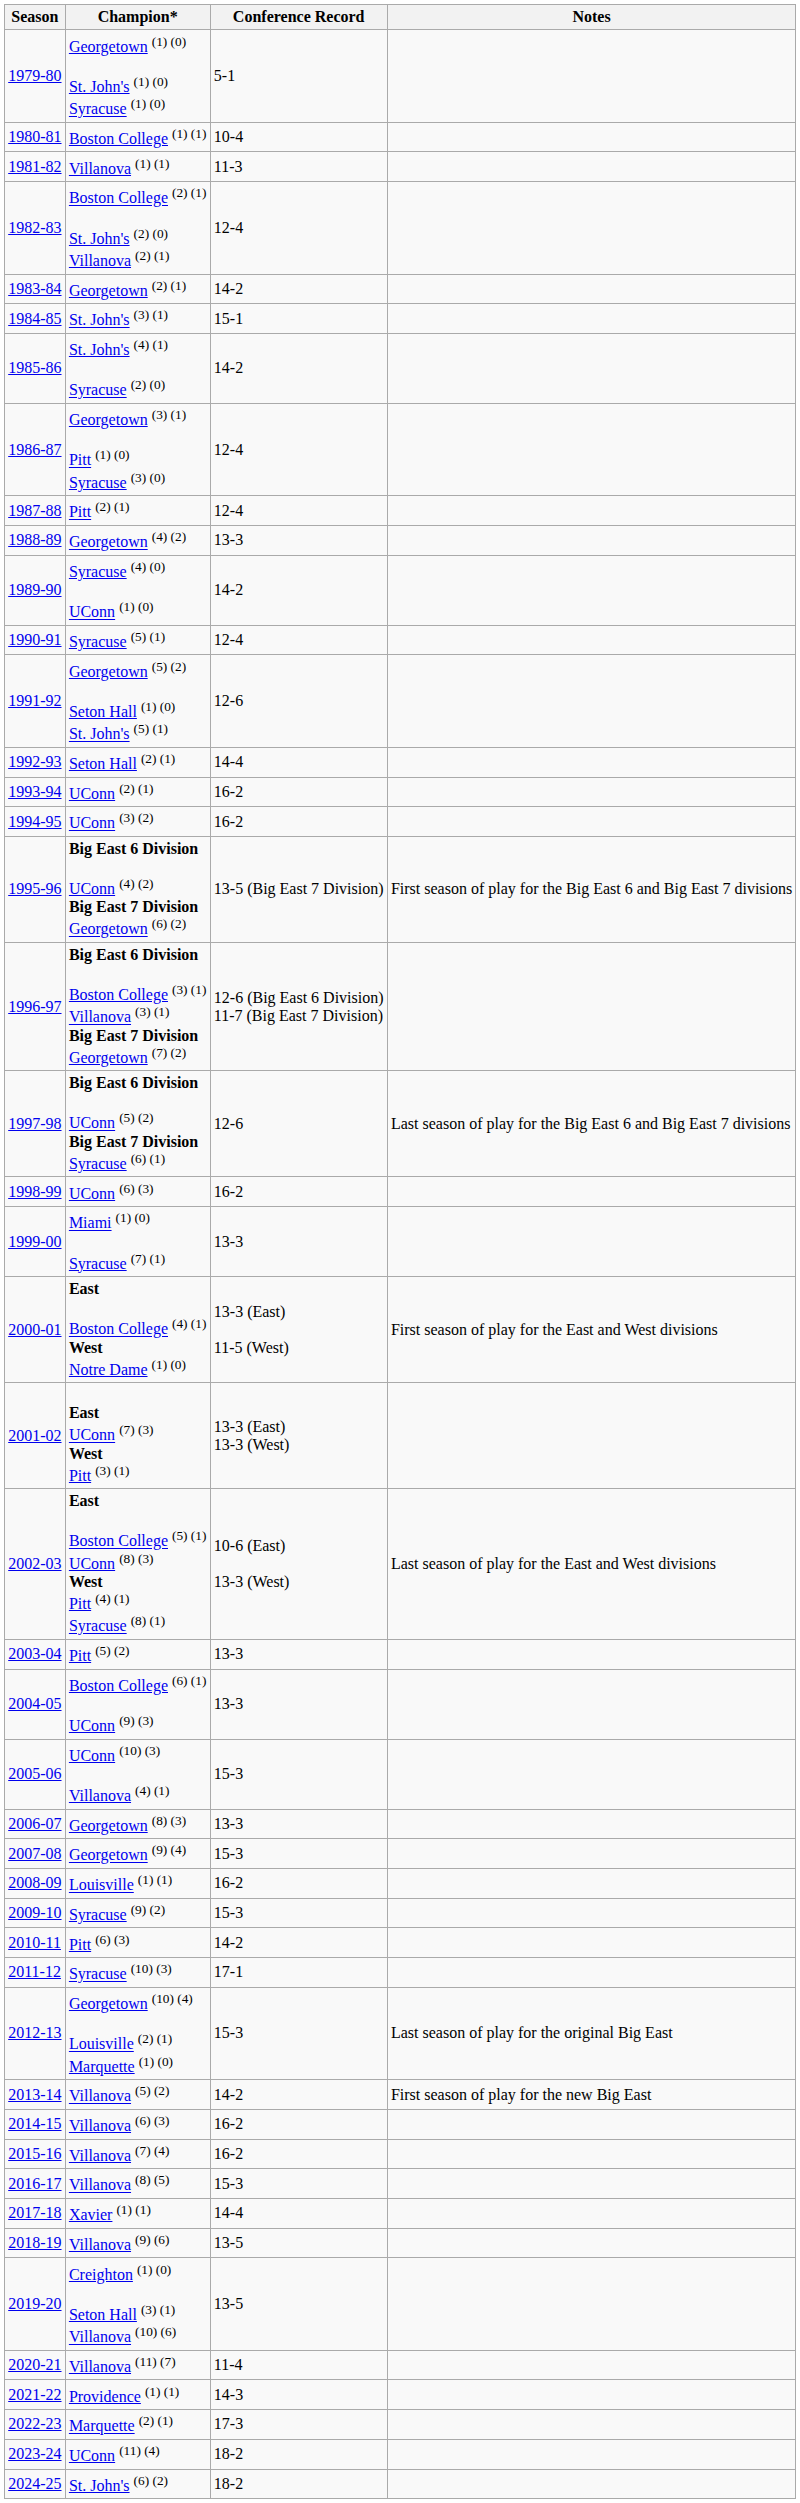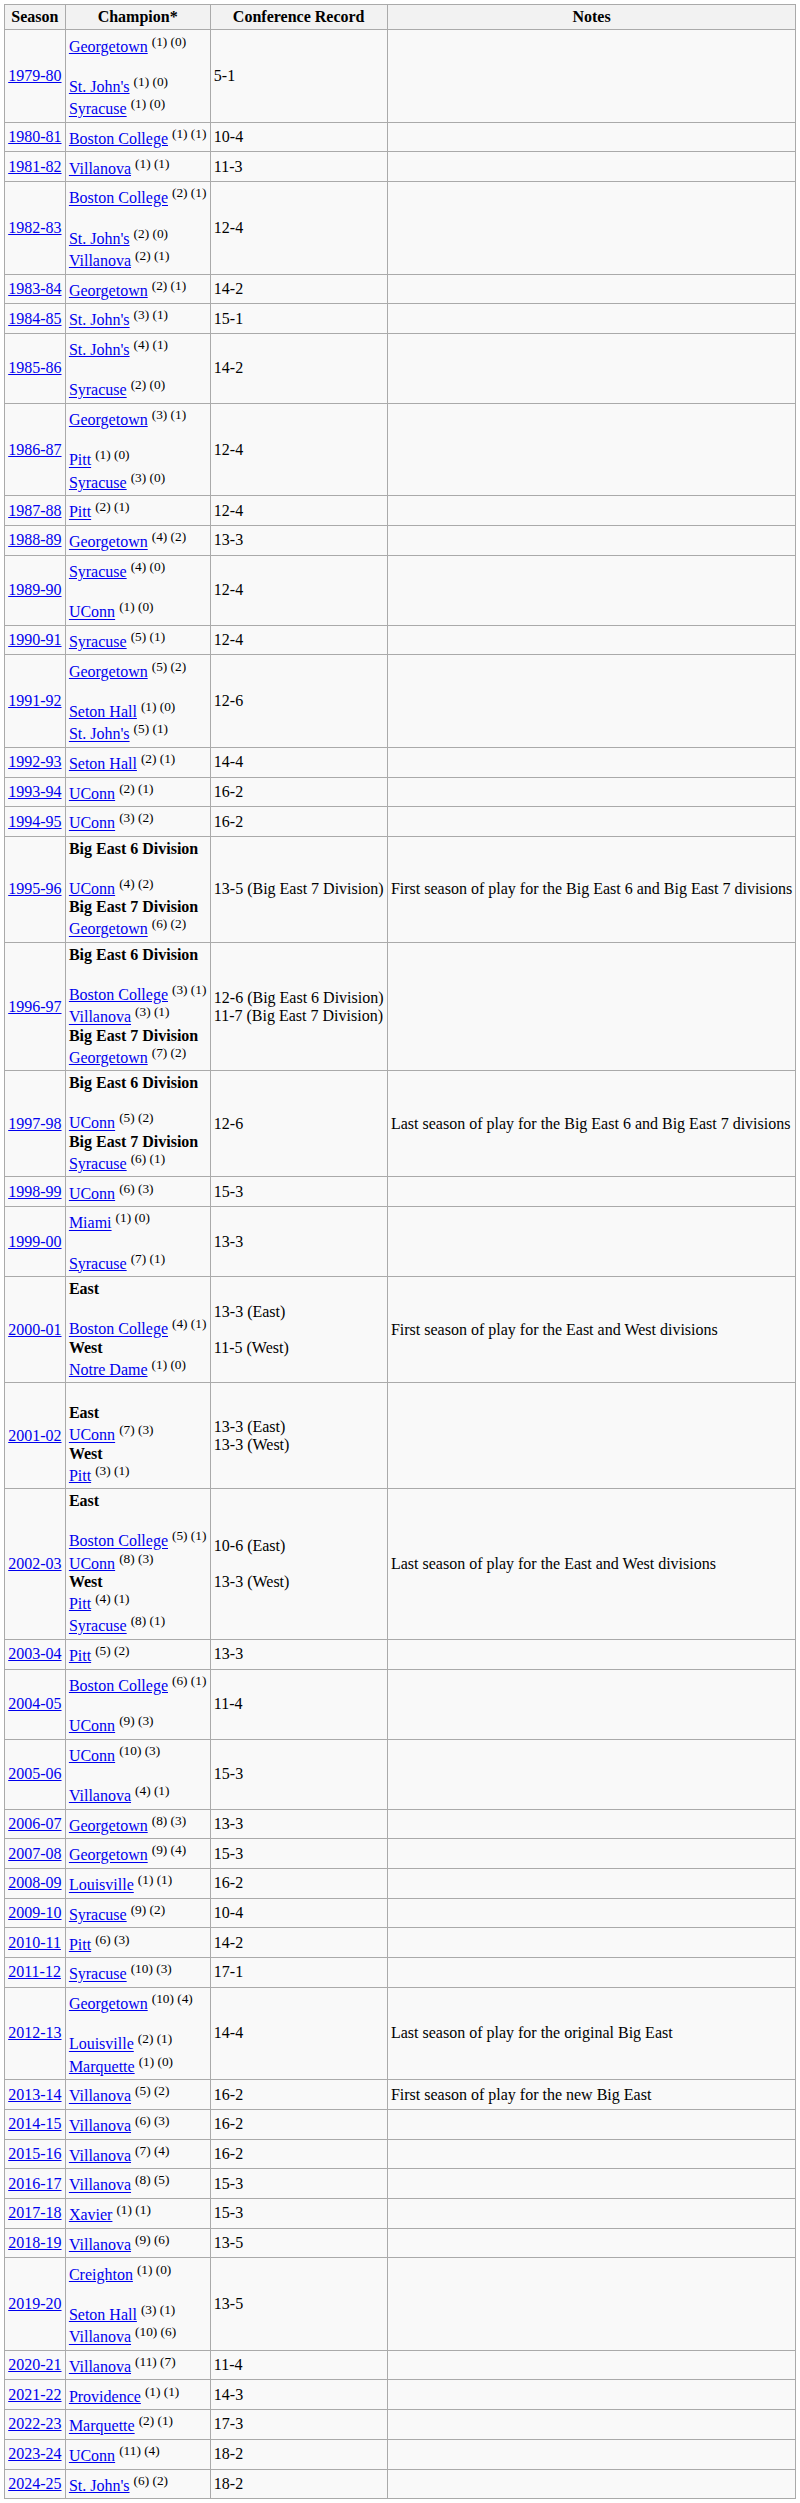(228, 590) 14-2 -> (228, 590) 12-4
(228, 1191) 16-2 -> (228, 1191) 15-3
(228, 1704) 13-3 -> (228, 1704) 11-4
(228, 1913) 15-3 -> (228, 1913) 10-4
(228, 2033) 15-3 -> (228, 2033) 14-4
(228, 2094) 14-2 -> (228, 2094) 16-2
(228, 2213) 14-4 -> (228, 2213) 15-3
